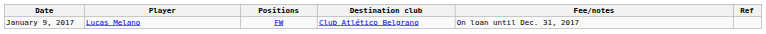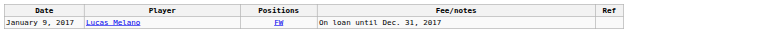- column: (386, 11)
